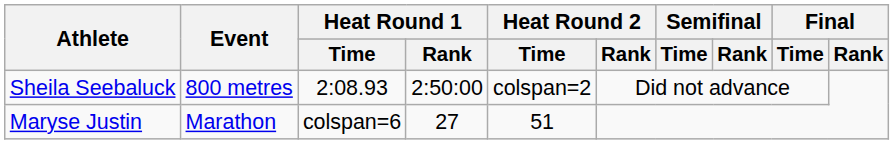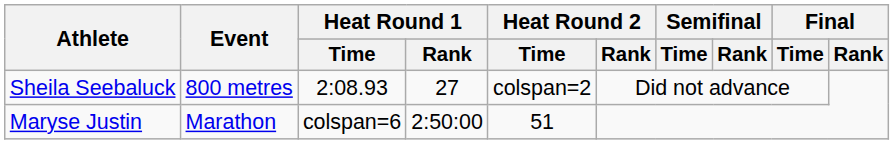(447, 88) 2:50:00 -> (447, 88) 27
(447, 122) 27 -> (447, 122) 2:50:00
